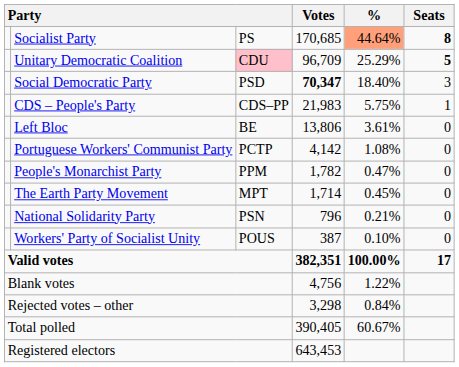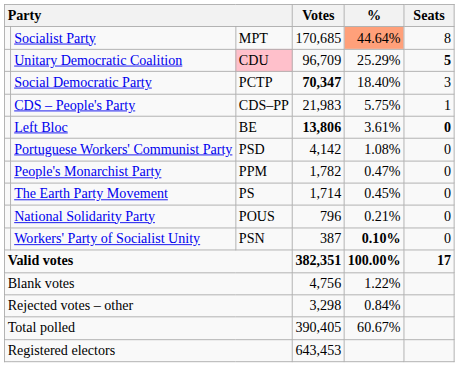(247, 37) PS -> (253, 37) MPT
(447, 37) bold -> (447, 37) normal
(252, 82) PSD -> (256, 82) PCTP
(322, 127) normal -> (322, 127) bold
(447, 127) normal -> (447, 127) bold
(256, 149) PCTP -> (252, 149) PSD
(253, 194) MPT -> (247, 194) PS
(252, 216) PSN -> (257, 216) POUS
(257, 238) POUS -> (252, 238) PSN
(382, 238) normal -> (381, 238) bold
